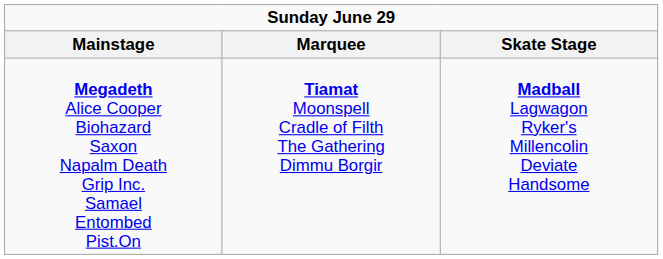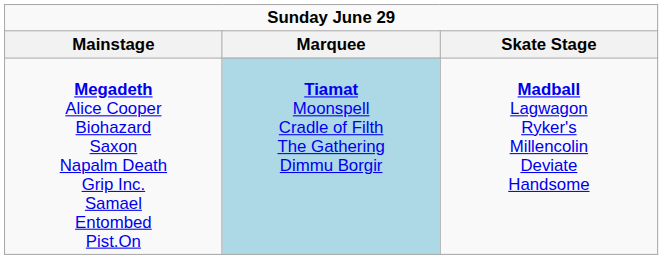(331, 127) no background -> (331, 127) lightblue background
